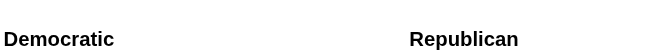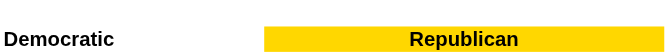(464, 39) no background -> (464, 39) gold background
